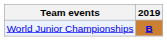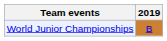(149, 28) bold -> (149, 28) normal
